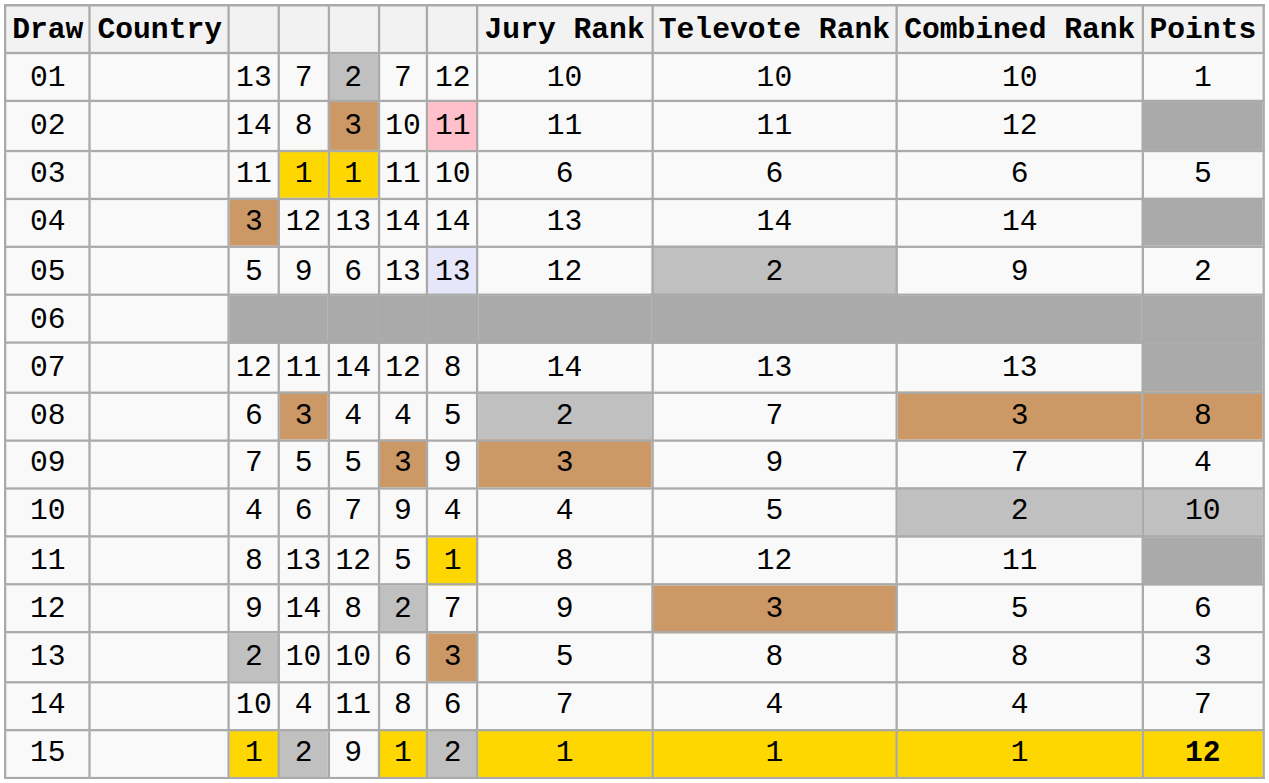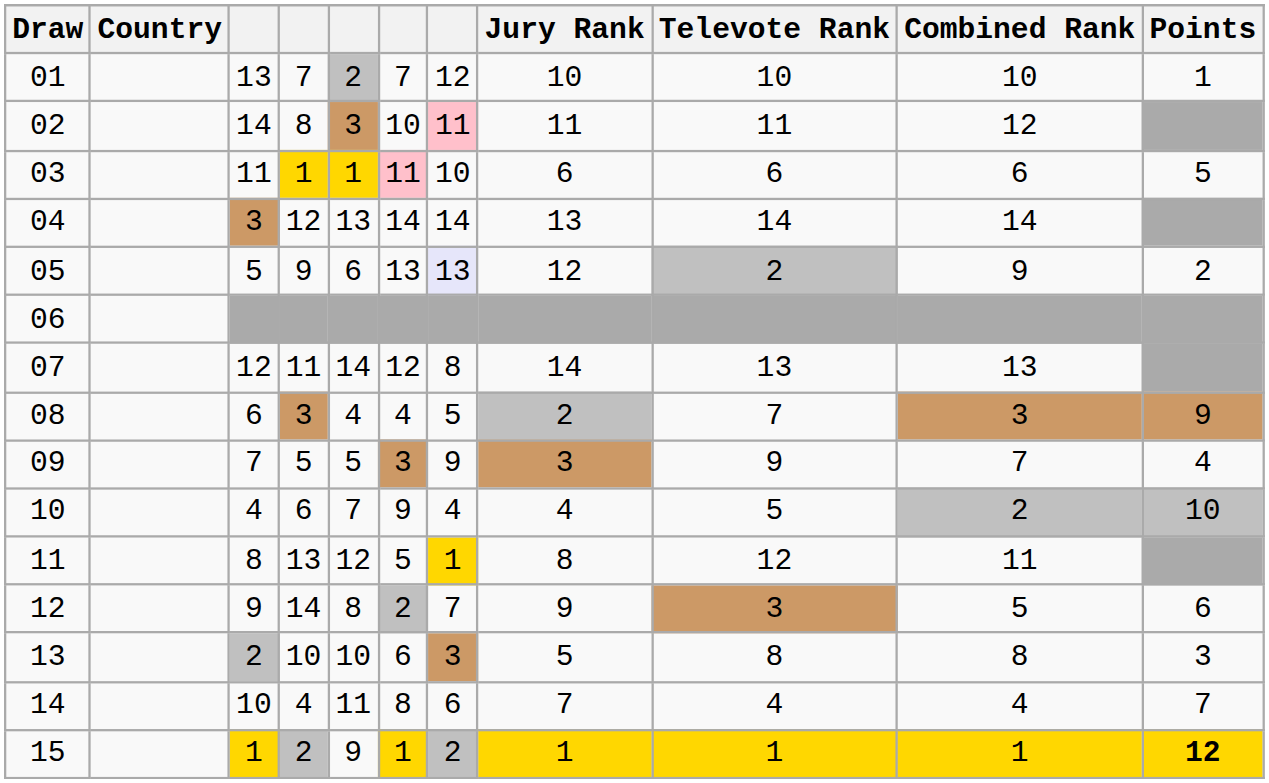(403, 174) no background -> (403, 174) pink background
(1203, 416) 8 -> (1203, 416) 9
